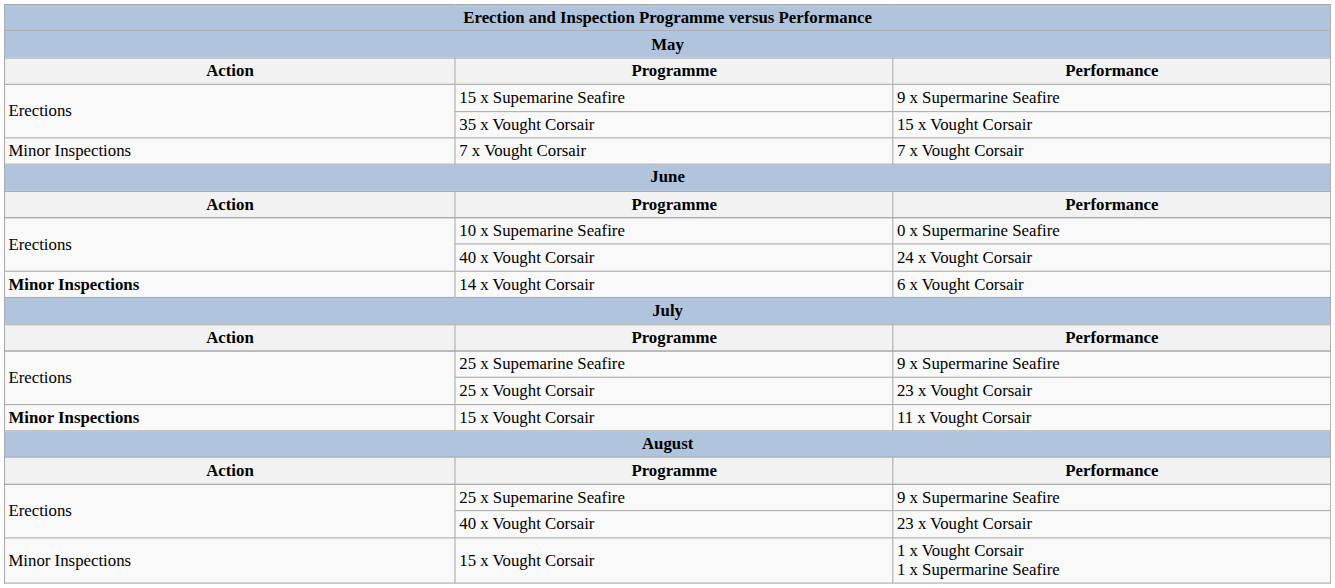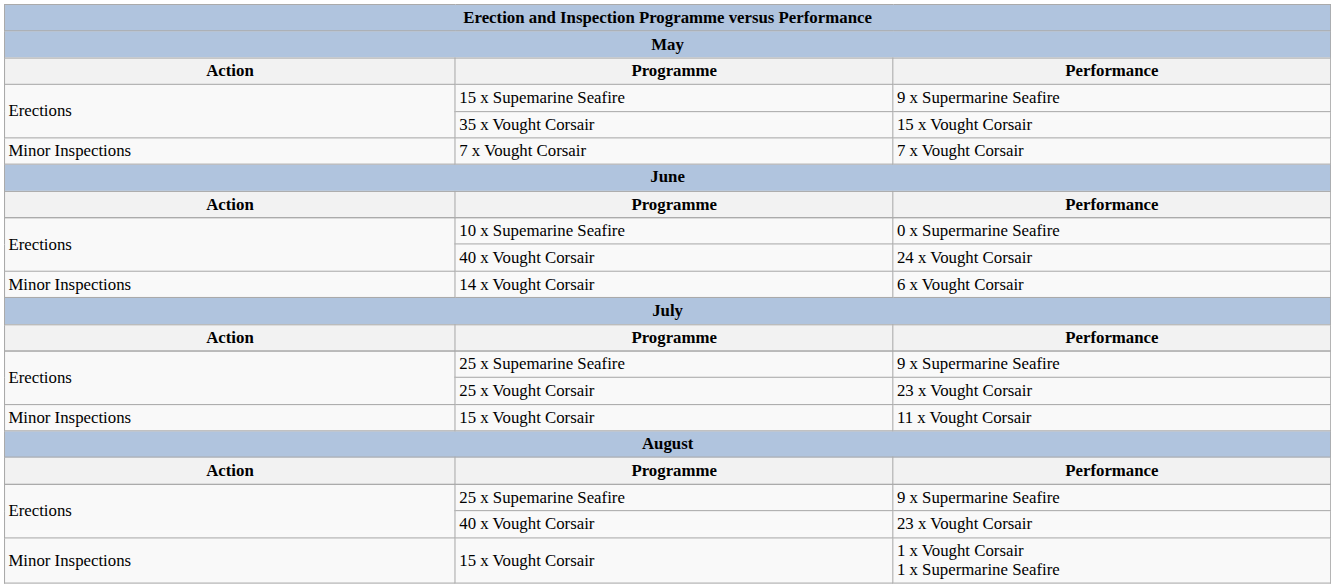(74, 284) bold -> (70, 284) normal
(74, 417) bold -> (70, 417) normal
